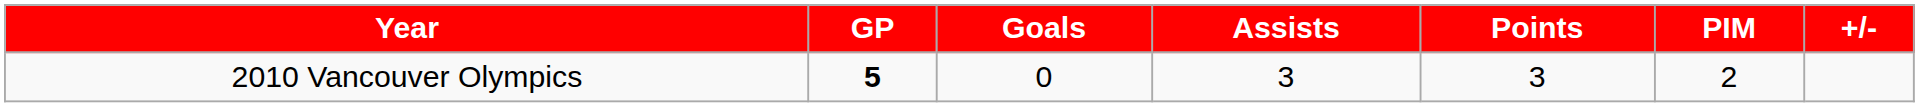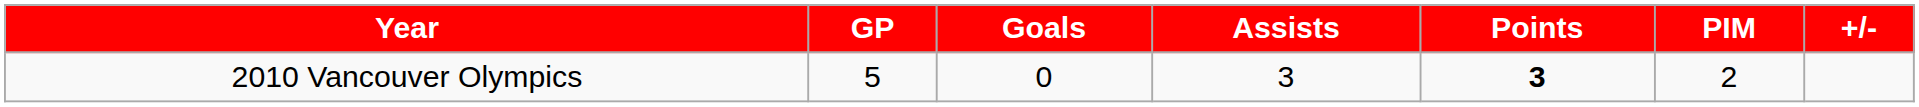(872, 76) bold -> (872, 76) normal
(1537, 76) normal -> (1537, 76) bold
